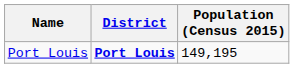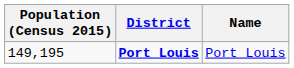columns swapped: (48, 23) <-> (233, 23)
